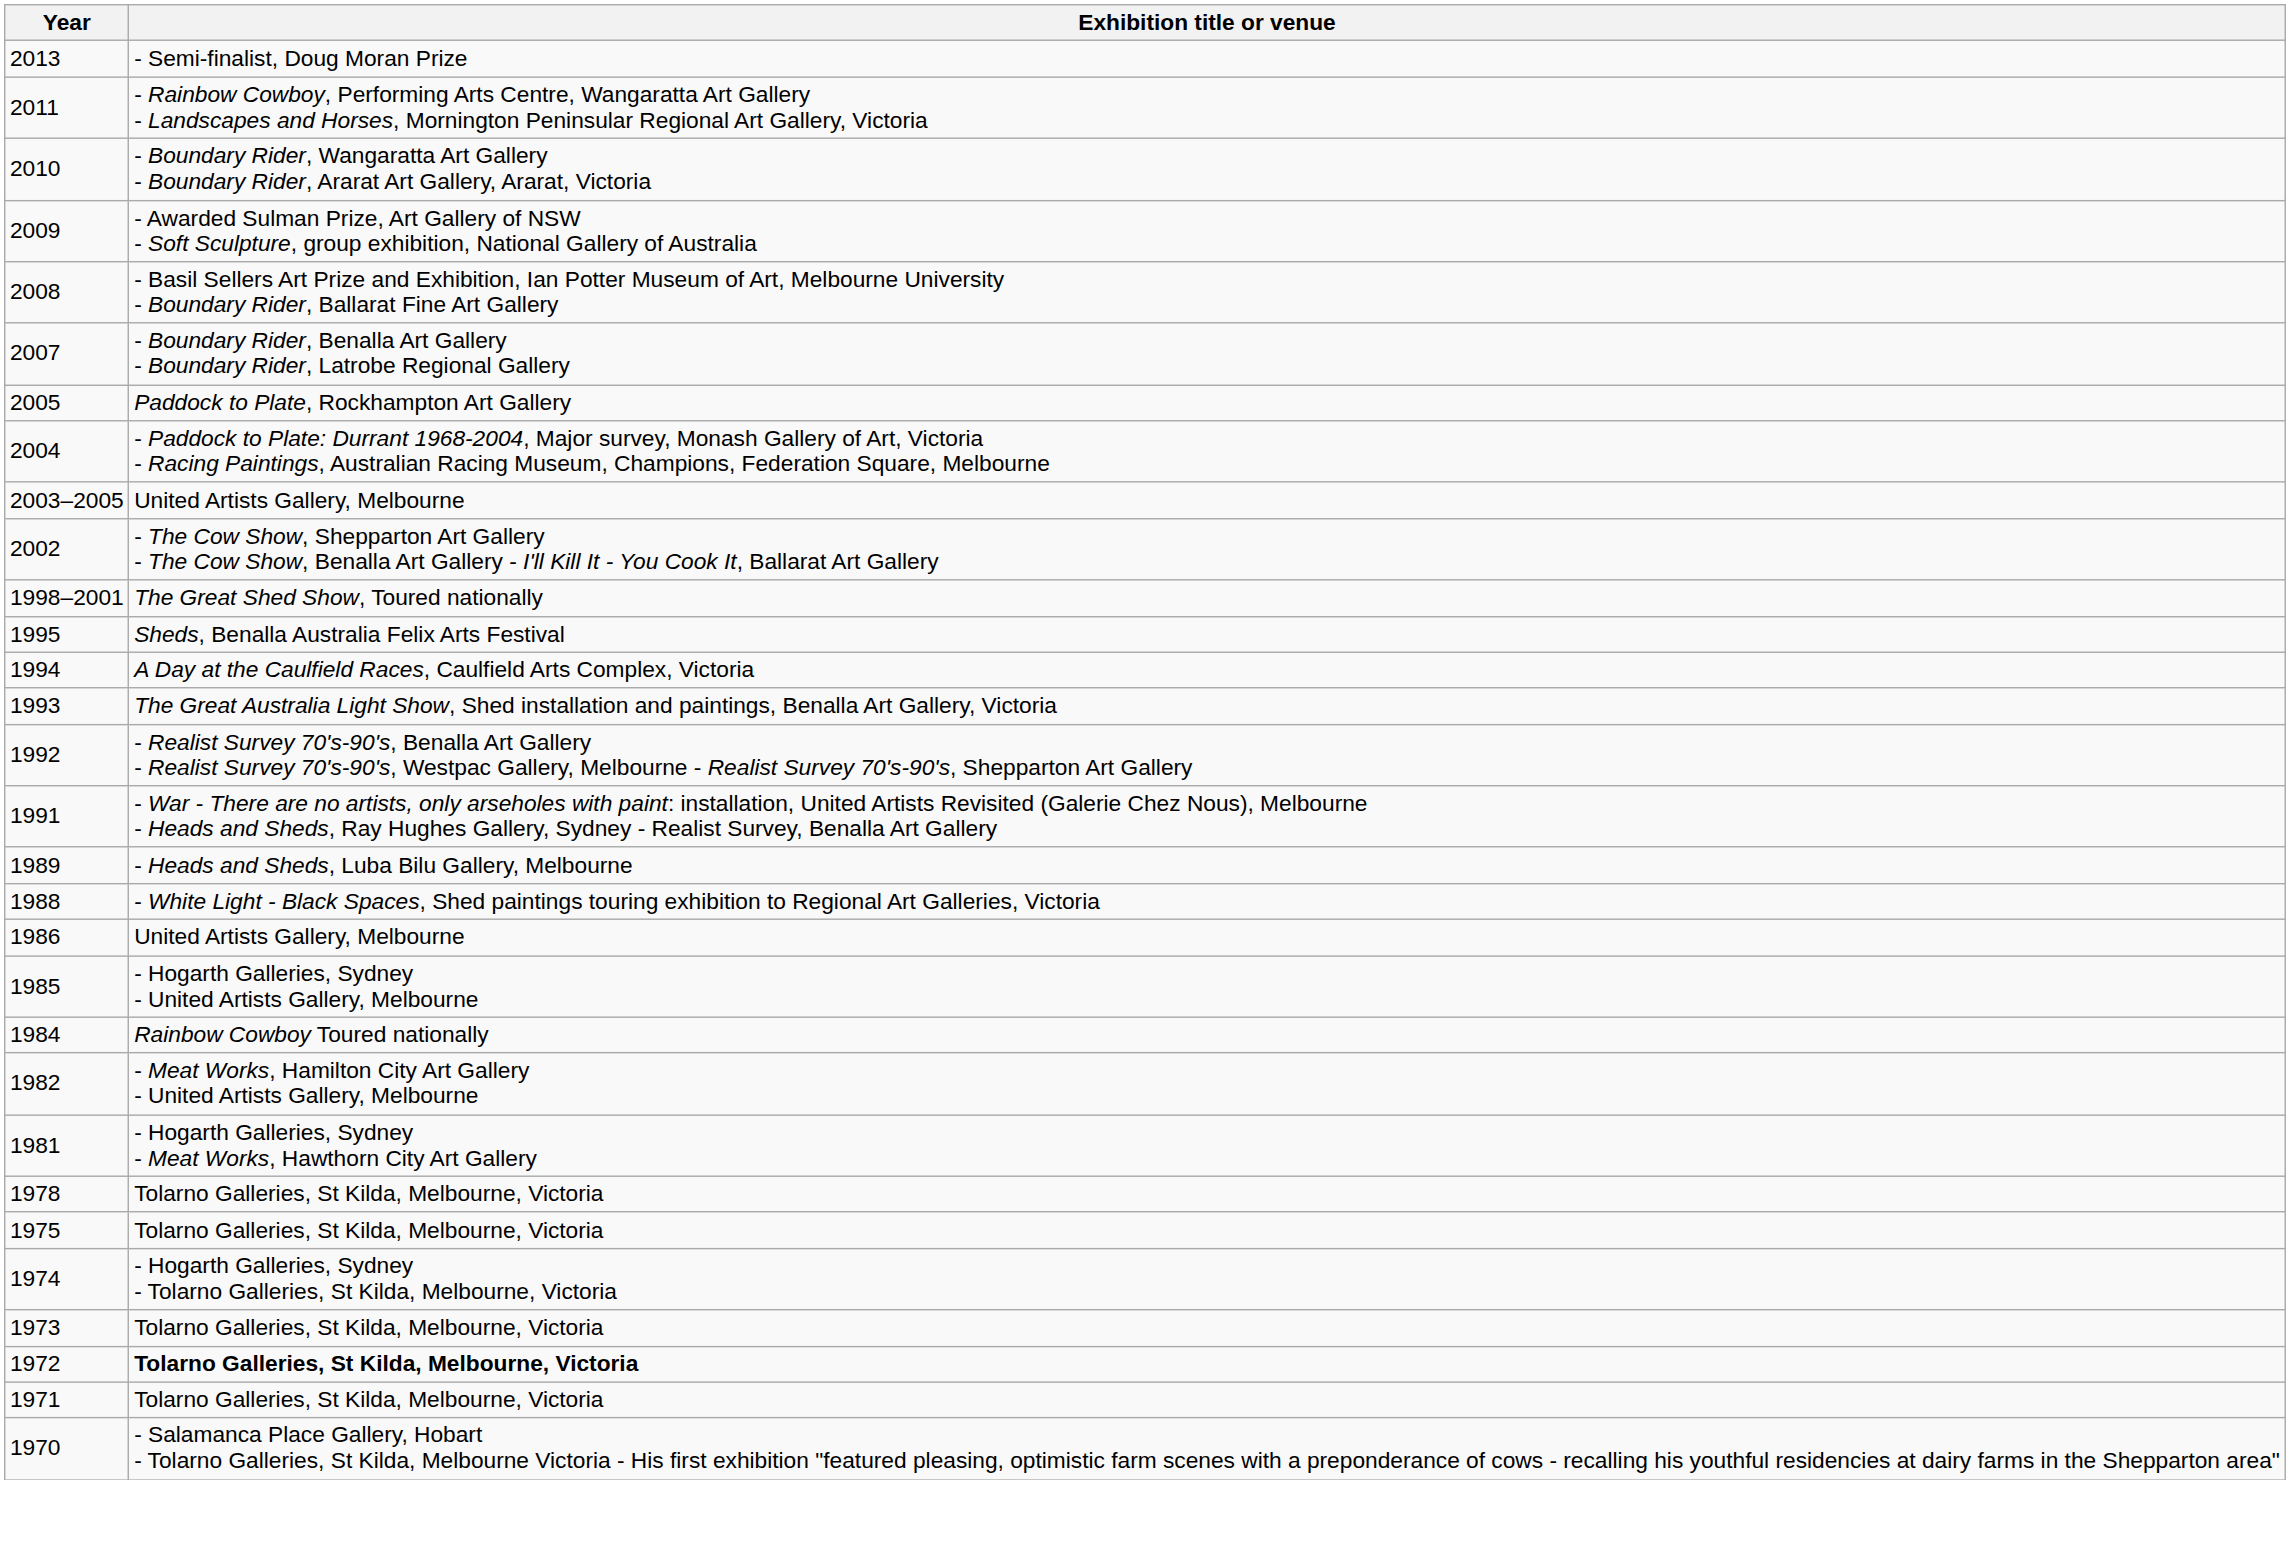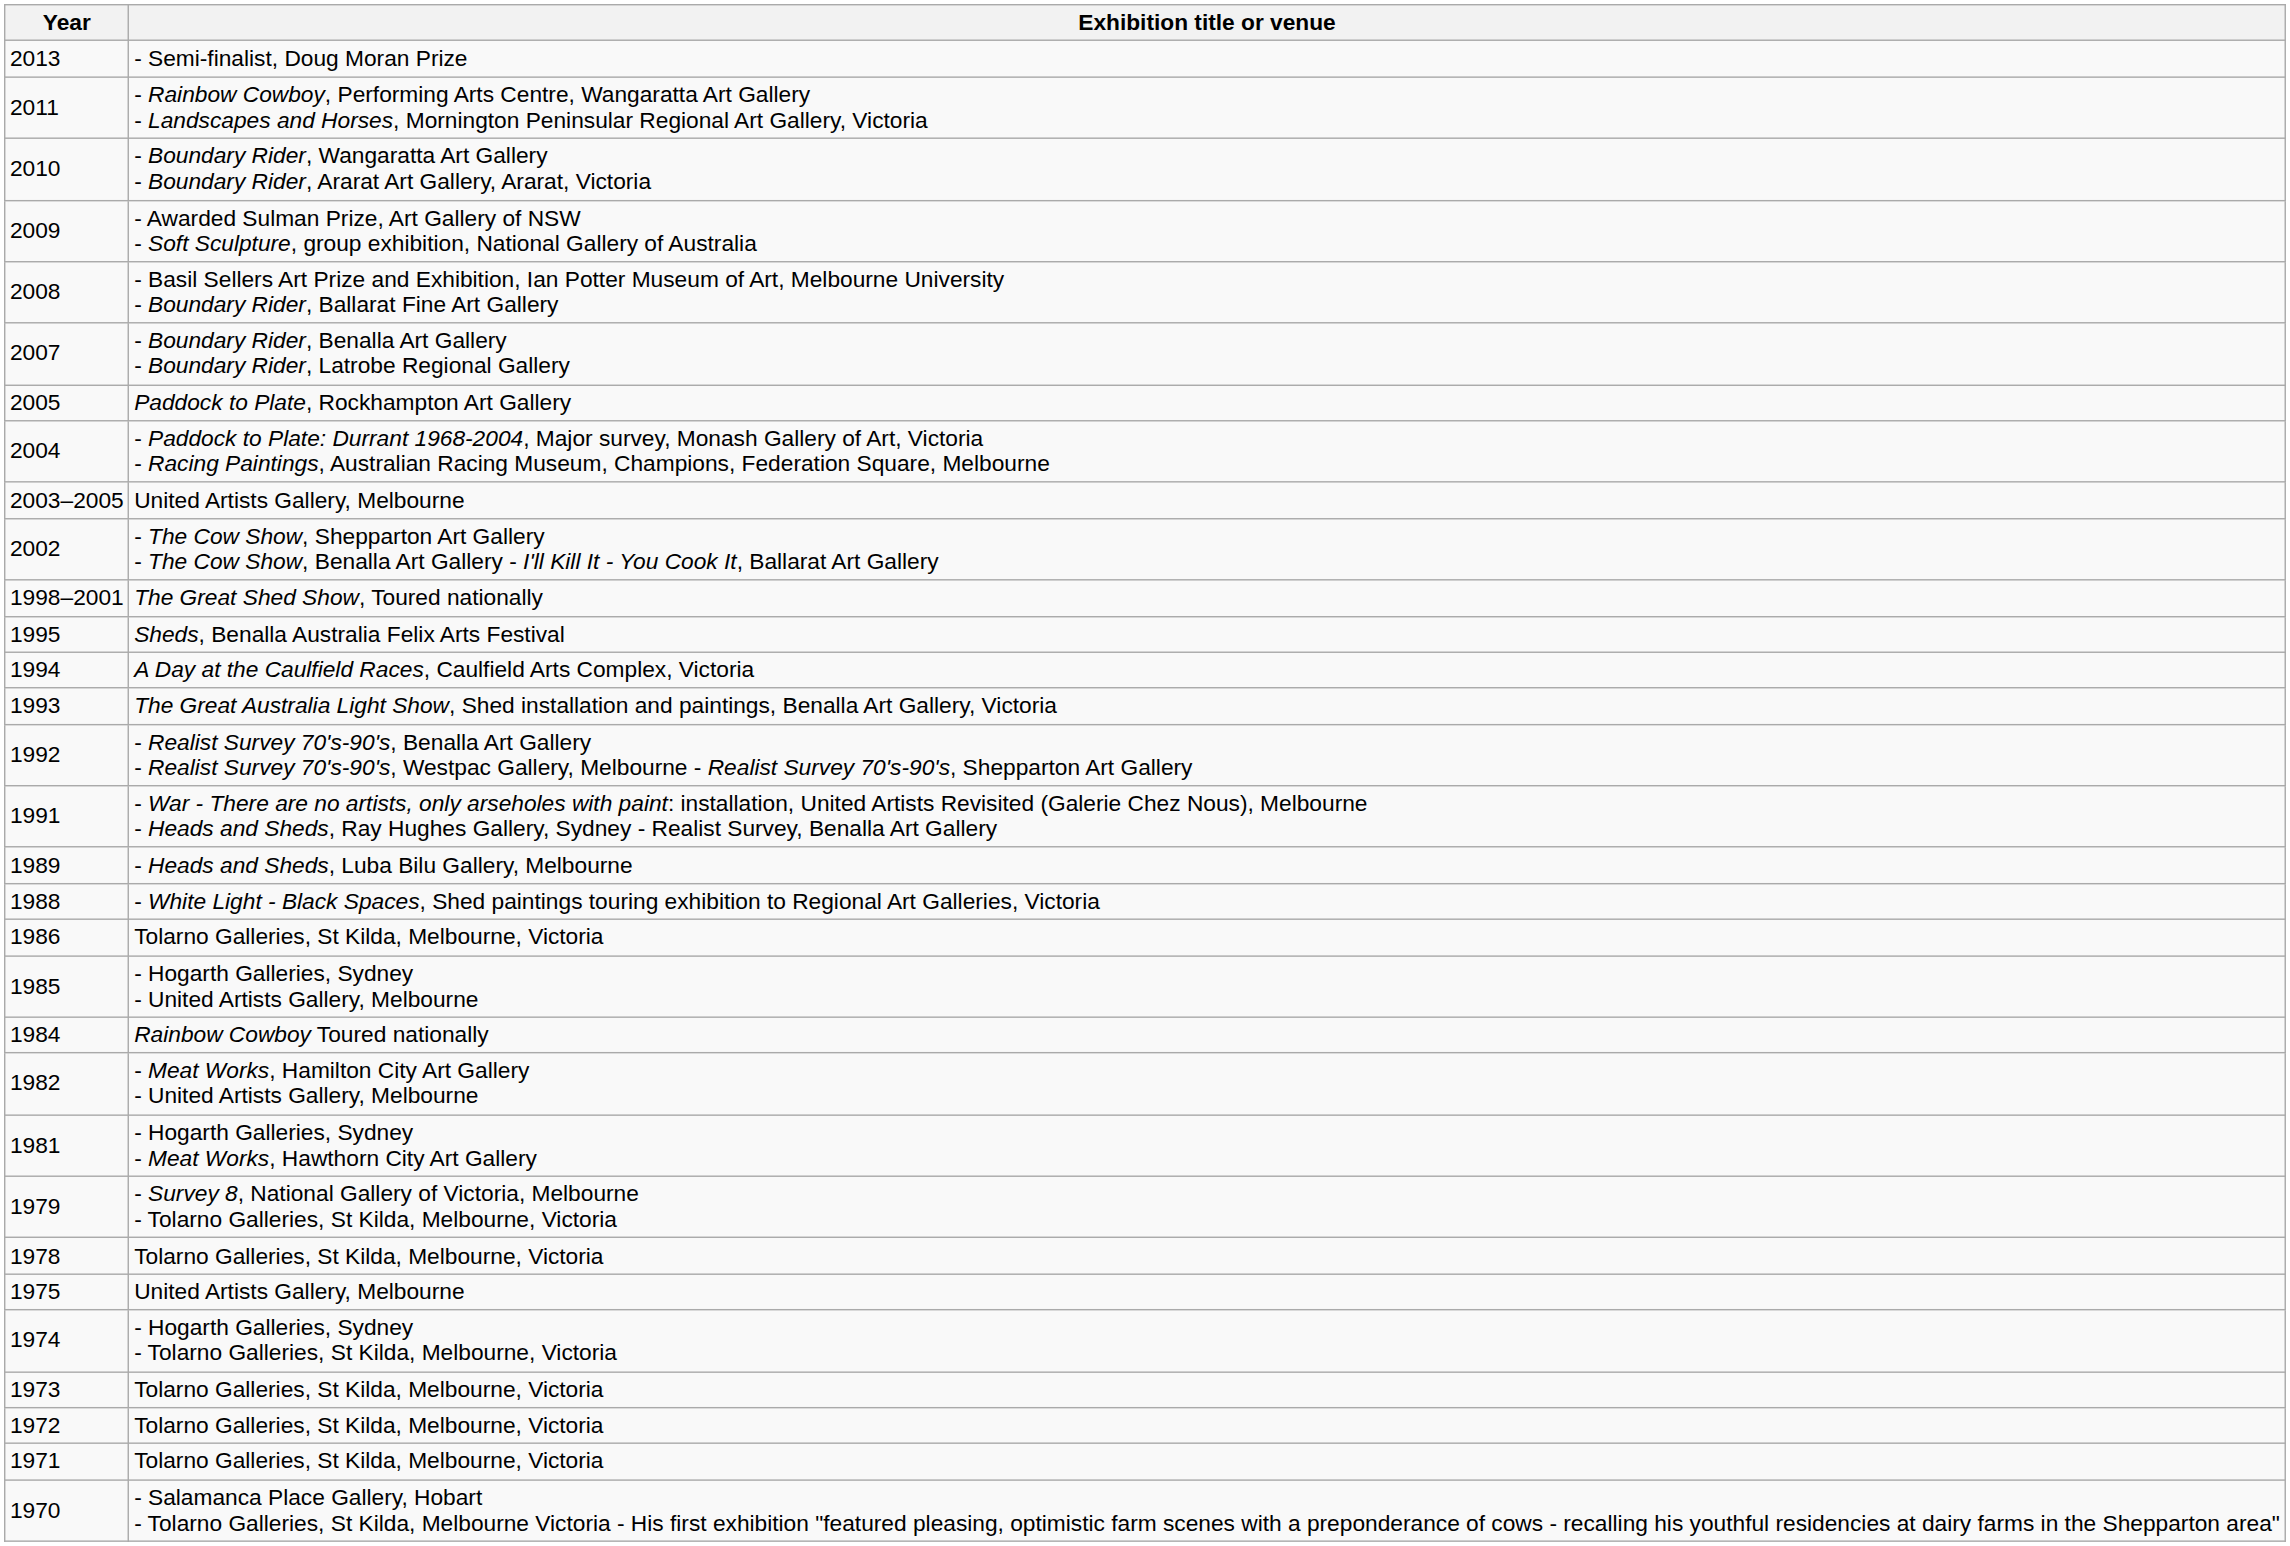(299, 937) United Artists Gallery, Melbourne -> (369, 937) Tolarno Galleries, St Kilda, Melbourne, Victoria
+ row: (35, 1206)
(369, 1230) Tolarno Galleries, St Kilda, Melbourne, Victoria -> (299, 1291) United Artists Gallery, Melbourne
(386, 1363) bold -> (369, 1425) normal
